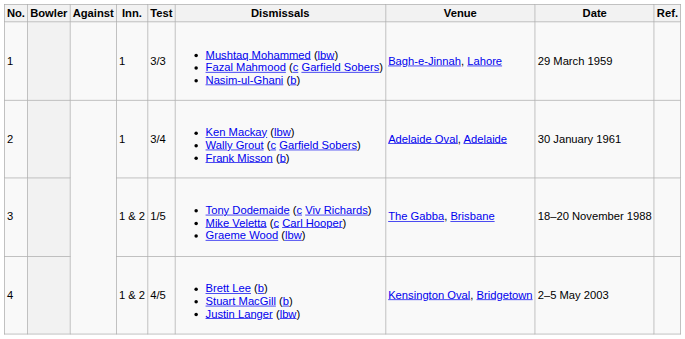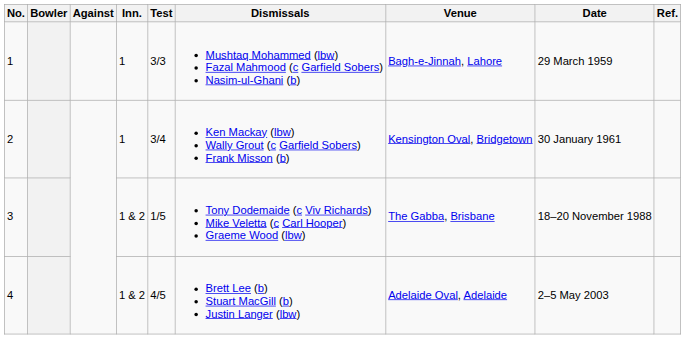(448, 139) Adelaide Oval, Adelaide -> (460, 139) Kensington Oval, Bridgetown
(460, 295) Kensington Oval, Bridgetown -> (448, 295) Adelaide Oval, Adelaide
